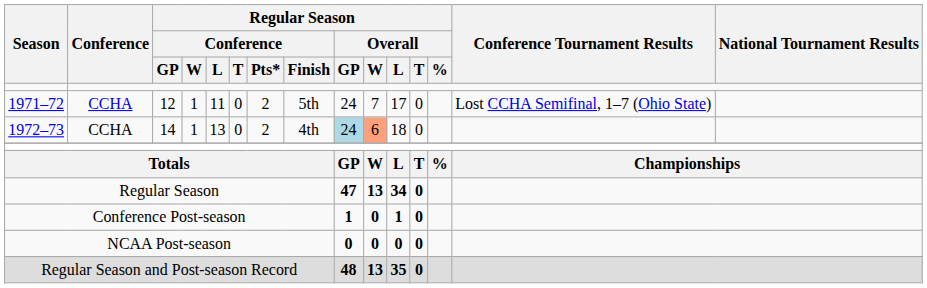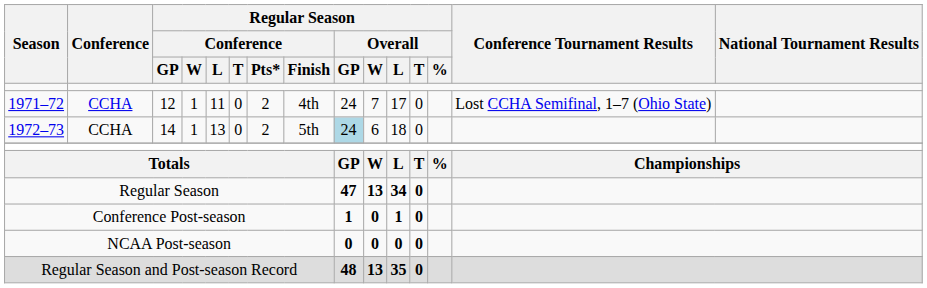(309, 104) 5th -> (309, 104) 4th
(309, 130) 4th -> (309, 130) 5th
(375, 130) lightsalmon background -> (375, 130) no background
